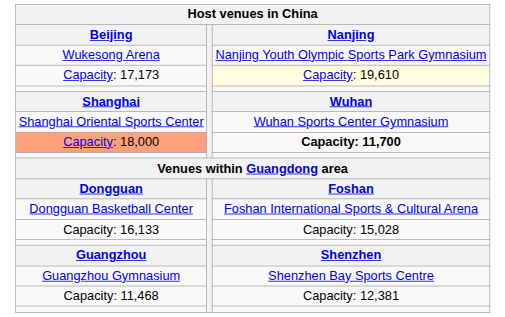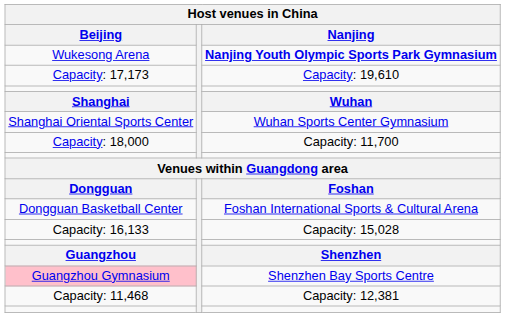(351, 55) normal -> (351, 55) bold
(351, 75) lightyellow background -> (351, 75) no background
(111, 142) lightsalmon background -> (101, 142) no background
(351, 142) bold -> (351, 142) normal
(111, 275) no background -> (101, 275) pink background
